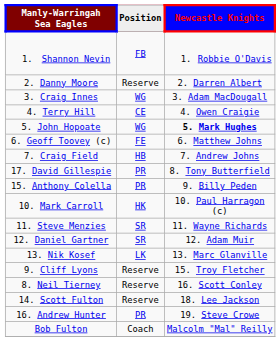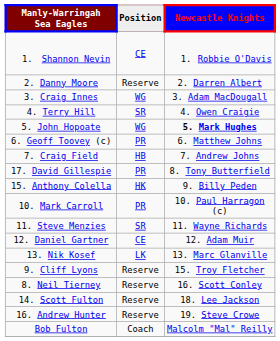(140, 53) FB -> (140, 53) CE
(140, 112) CE -> (140, 112) SR
(140, 141) FE -> (140, 141) PR
(140, 186) PR -> (140, 186) HK
(140, 206) HK -> (140, 206) PR
(140, 240) SR -> (140, 240) CE
(140, 314) PR -> (140, 314) Reserve
